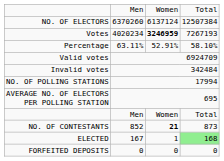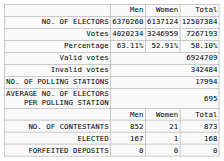(163, 35) bold -> (163, 35) normal
(174, 127) bold -> (174, 127) normal
(211, 139) lightgreen background -> (211, 139) no background
